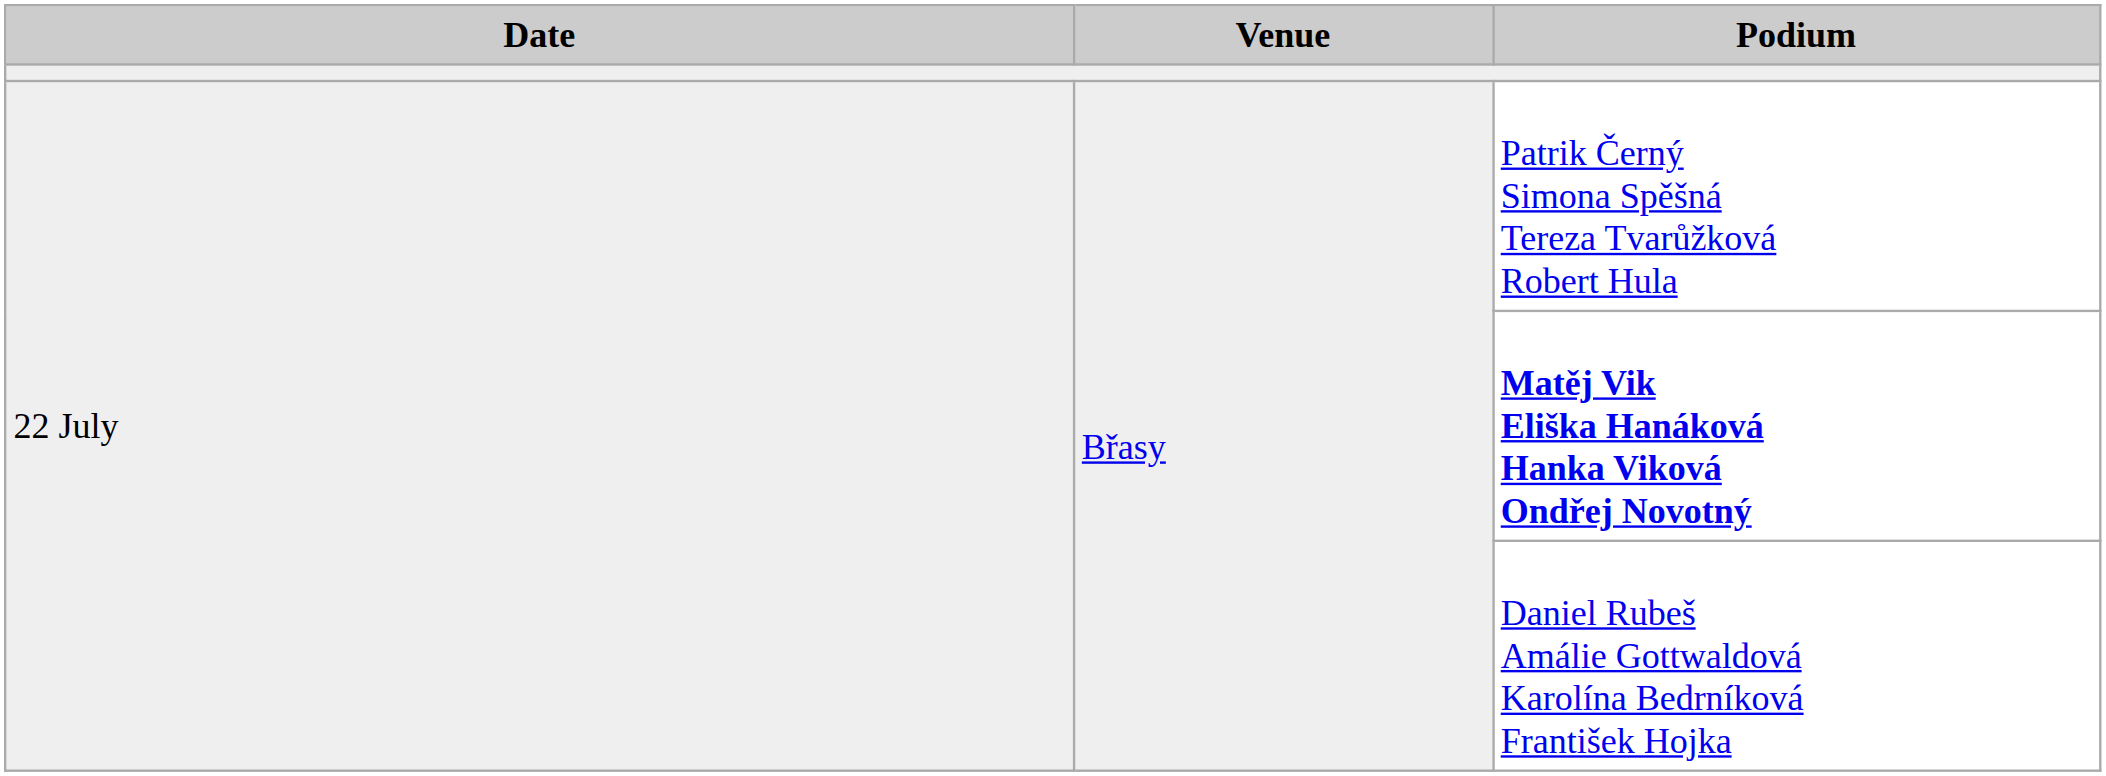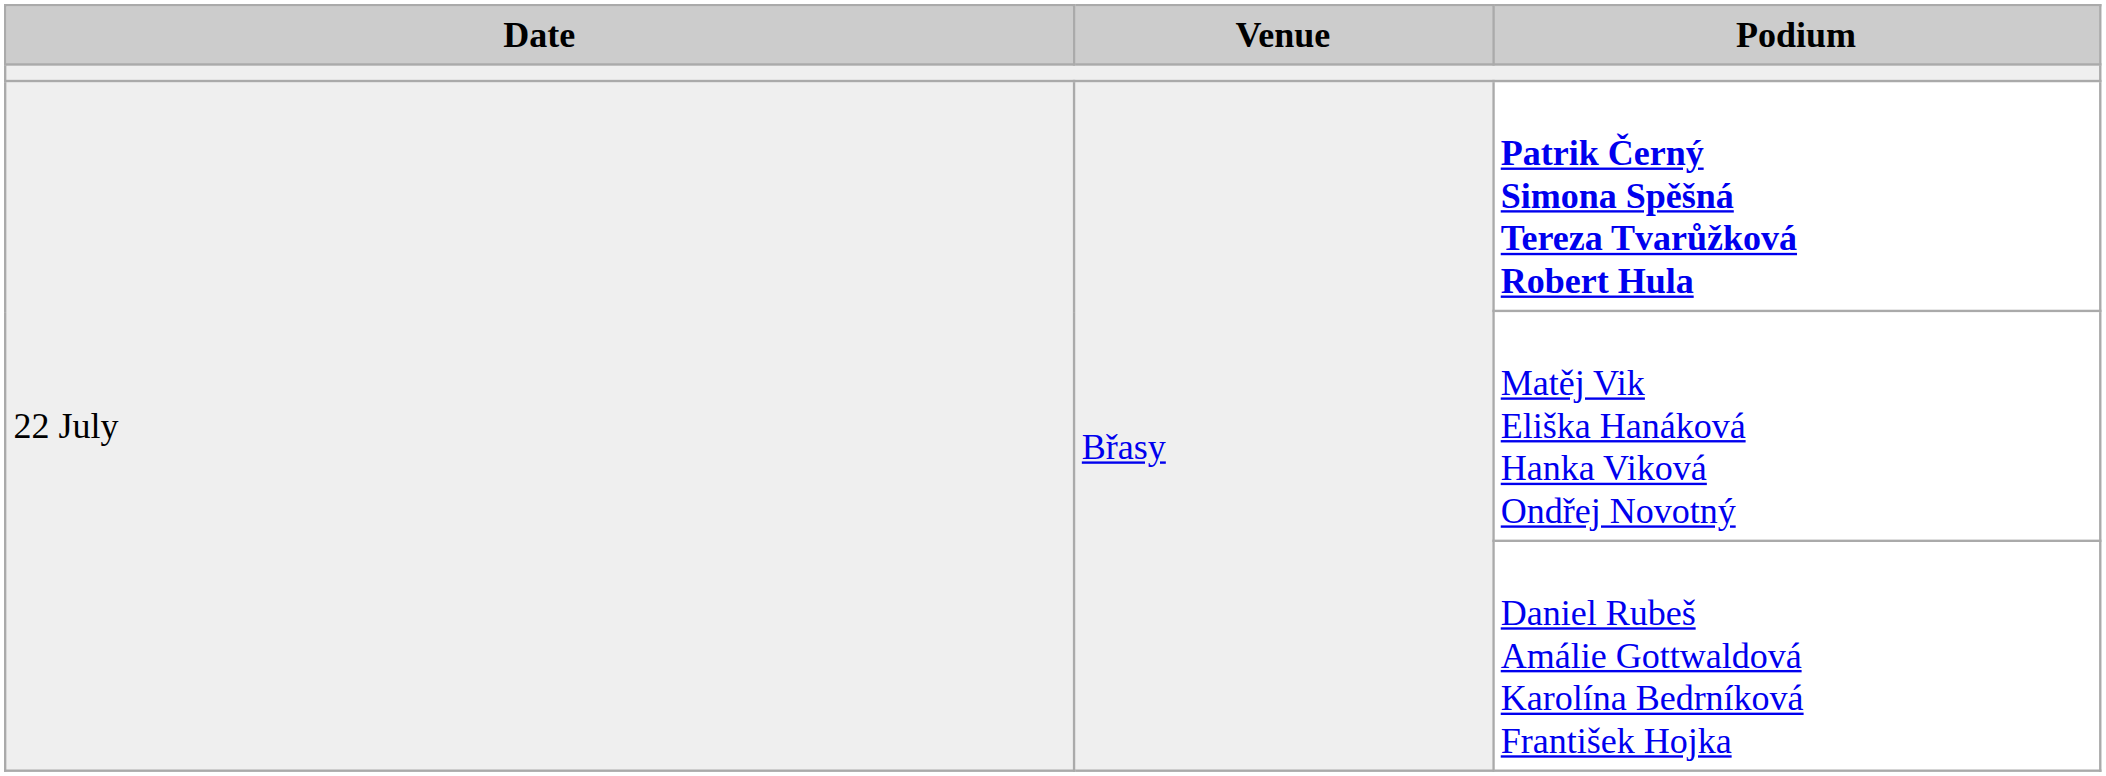(1639, 195) normal -> (1649, 195) bold
(1632, 425) bold -> (1623, 425) normal
